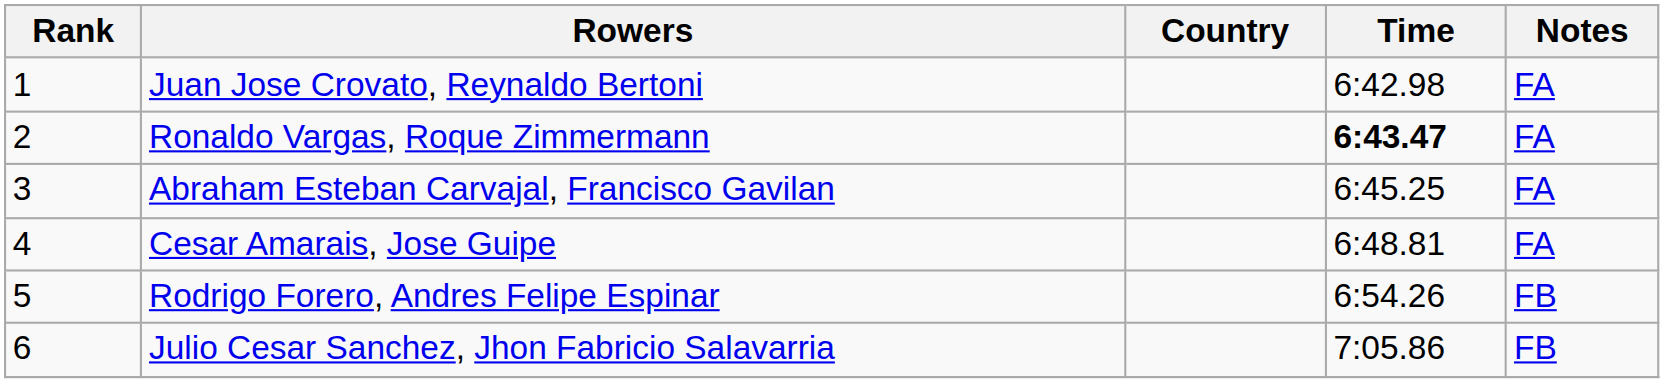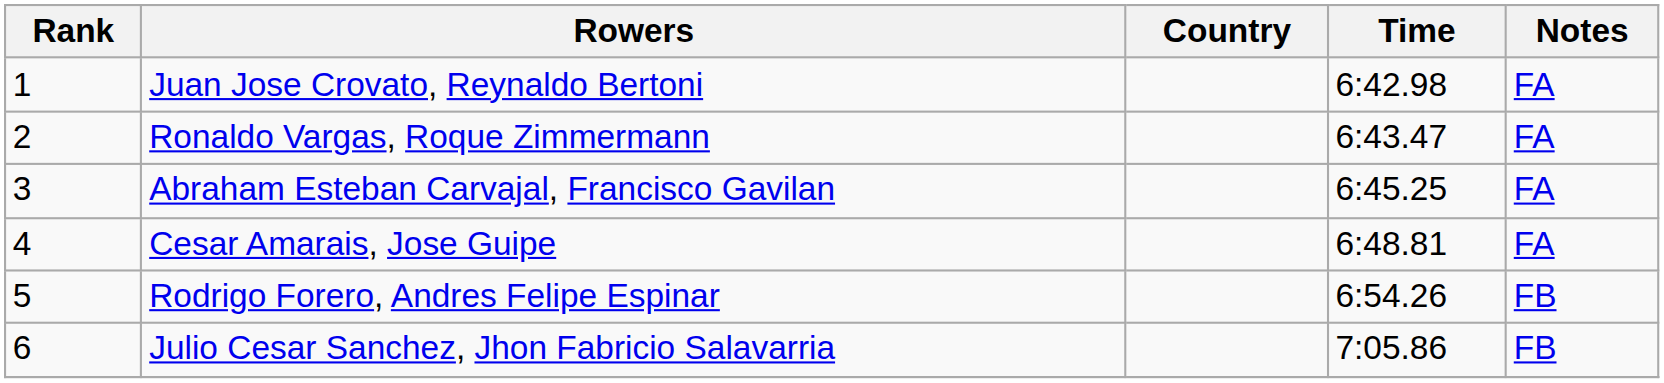(1390, 137) bold -> (1391, 137) normal
